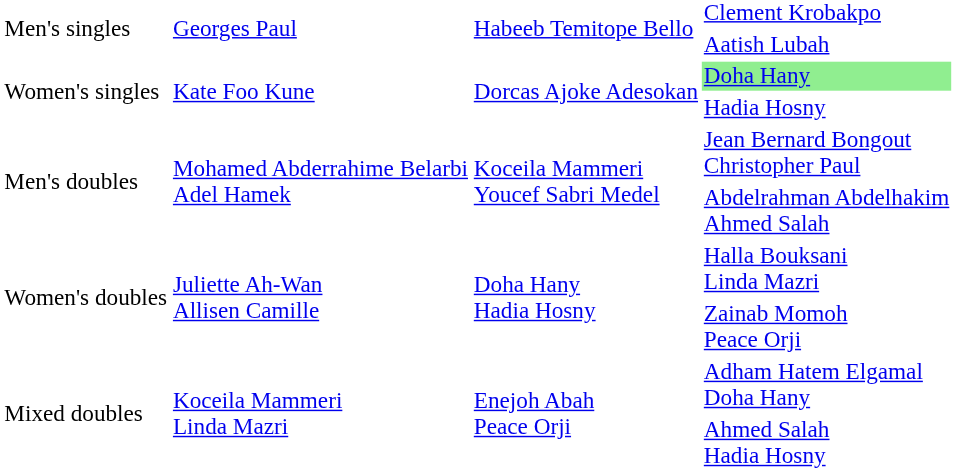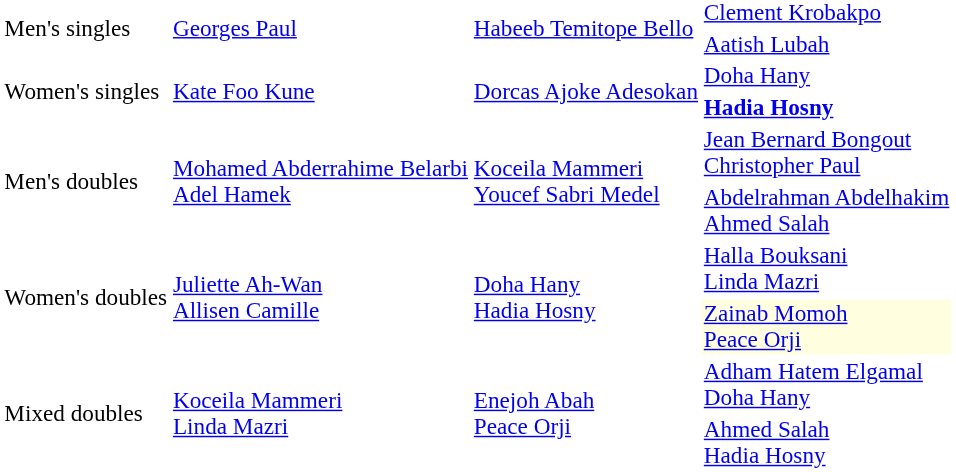(757, 75) lightgreen background -> (757, 75) no background
(765, 107) normal -> (769, 107) bold
(776, 326) no background -> (776, 326) lightyellow background
